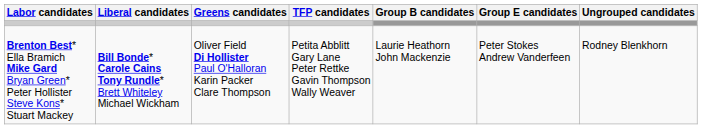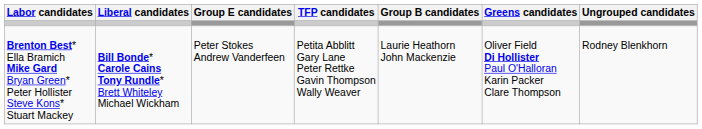columns swapped: (240, 12) <-> (528, 12)
